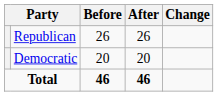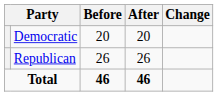rows swapped: (45, 36) <-> (46, 58)
